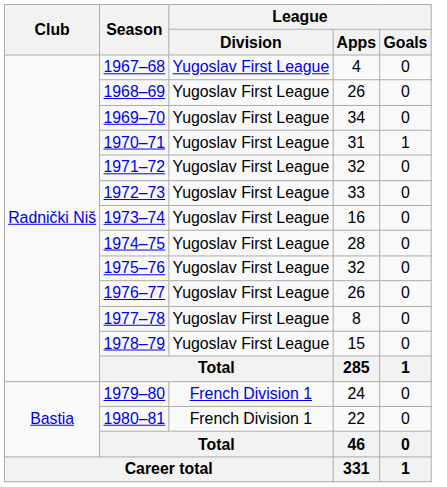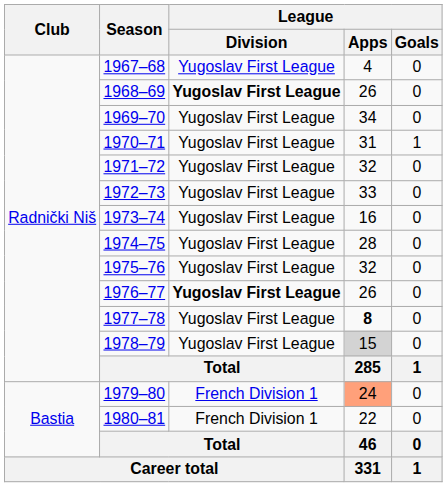(251, 92) normal -> (257, 92) bold
(251, 293) normal -> (257, 293) bold
(356, 318) normal -> (368, 318) bold
(356, 343) no background -> (368, 343) lightgrey background
(356, 393) no background -> (368, 393) lightsalmon background
